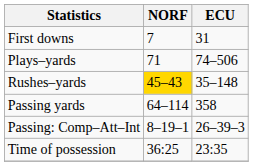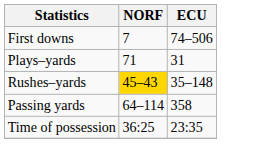(203, 38) 31 -> (192, 38) 74–506
(217, 60) 74–506 -> (178, 60) 31
- row: (74, 127)
